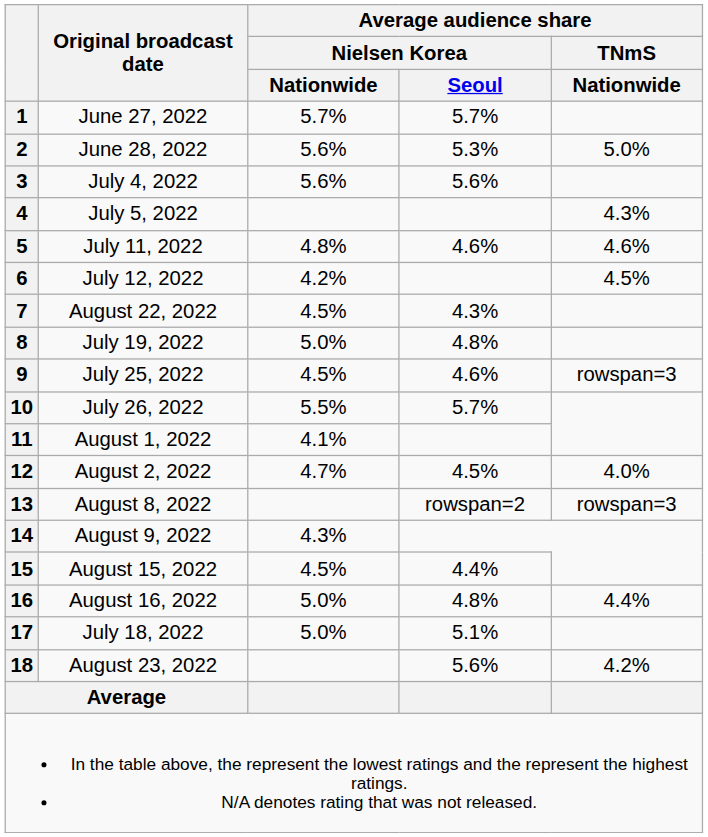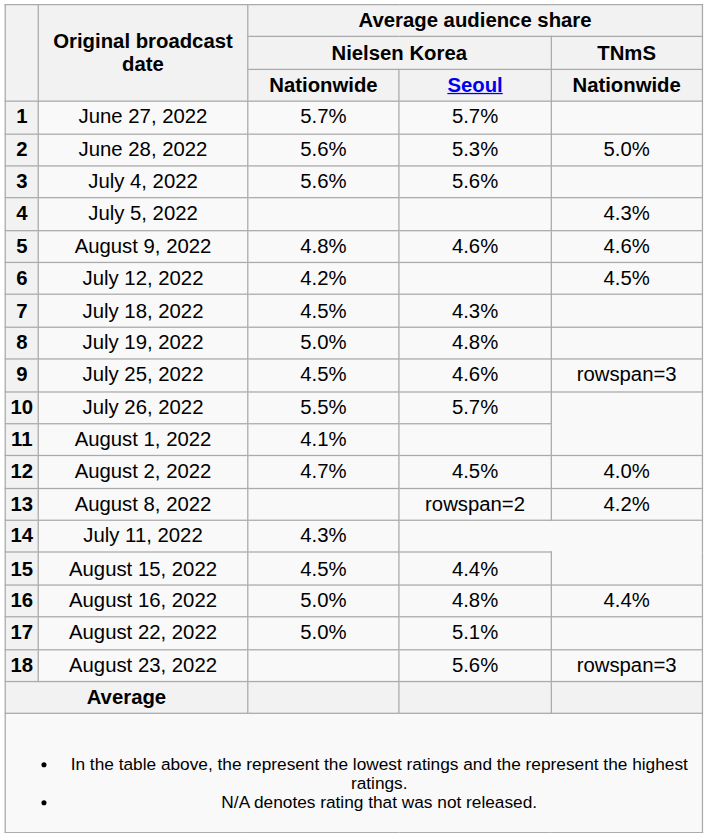(143, 246) July 11, 2022 -> (143, 246) August 9, 2022
(143, 310) August 22, 2022 -> (143, 310) July 18, 2022
(627, 504) rowspan=3 -> (627, 504) 4.2%
(143, 536) August 9, 2022 -> (143, 536) July 11, 2022
(143, 632) July 18, 2022 -> (143, 632) August 22, 2022
(627, 665) 4.2% -> (627, 665) rowspan=3
